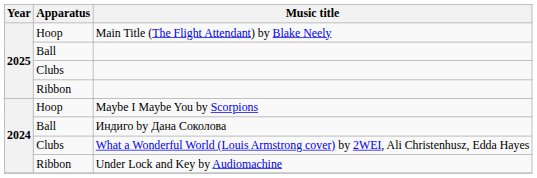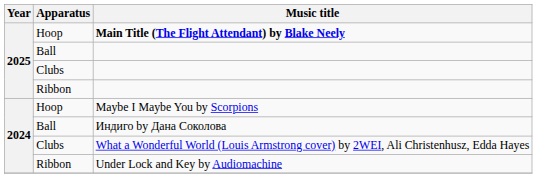(214, 32) normal -> (220, 32) bold
